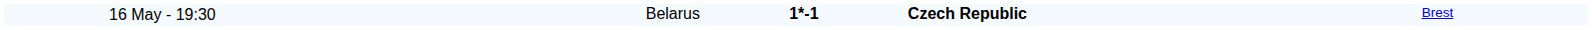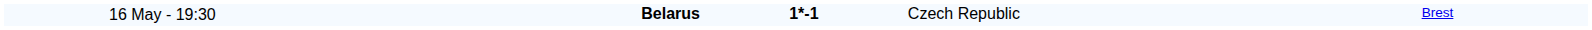(673, 14) normal -> (671, 14) bold
(967, 14) bold -> (964, 14) normal
